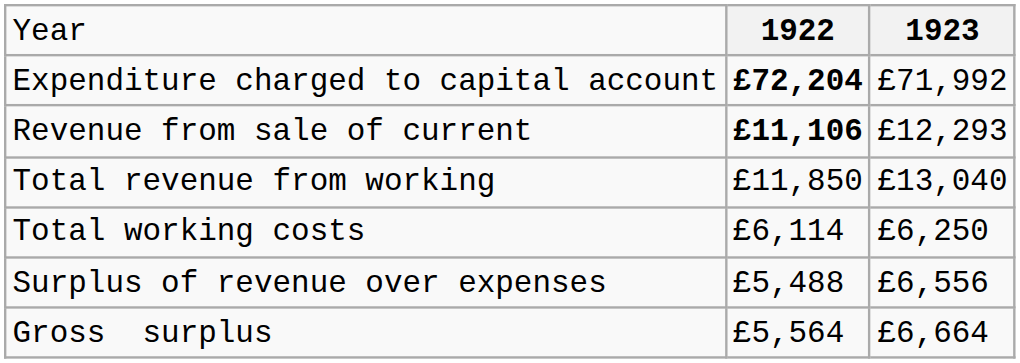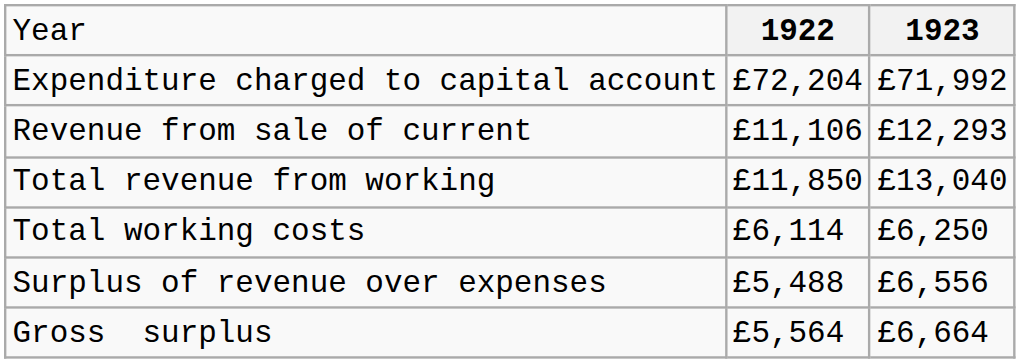(798, 81) bold -> (798, 81) normal
(798, 131) bold -> (798, 131) normal
